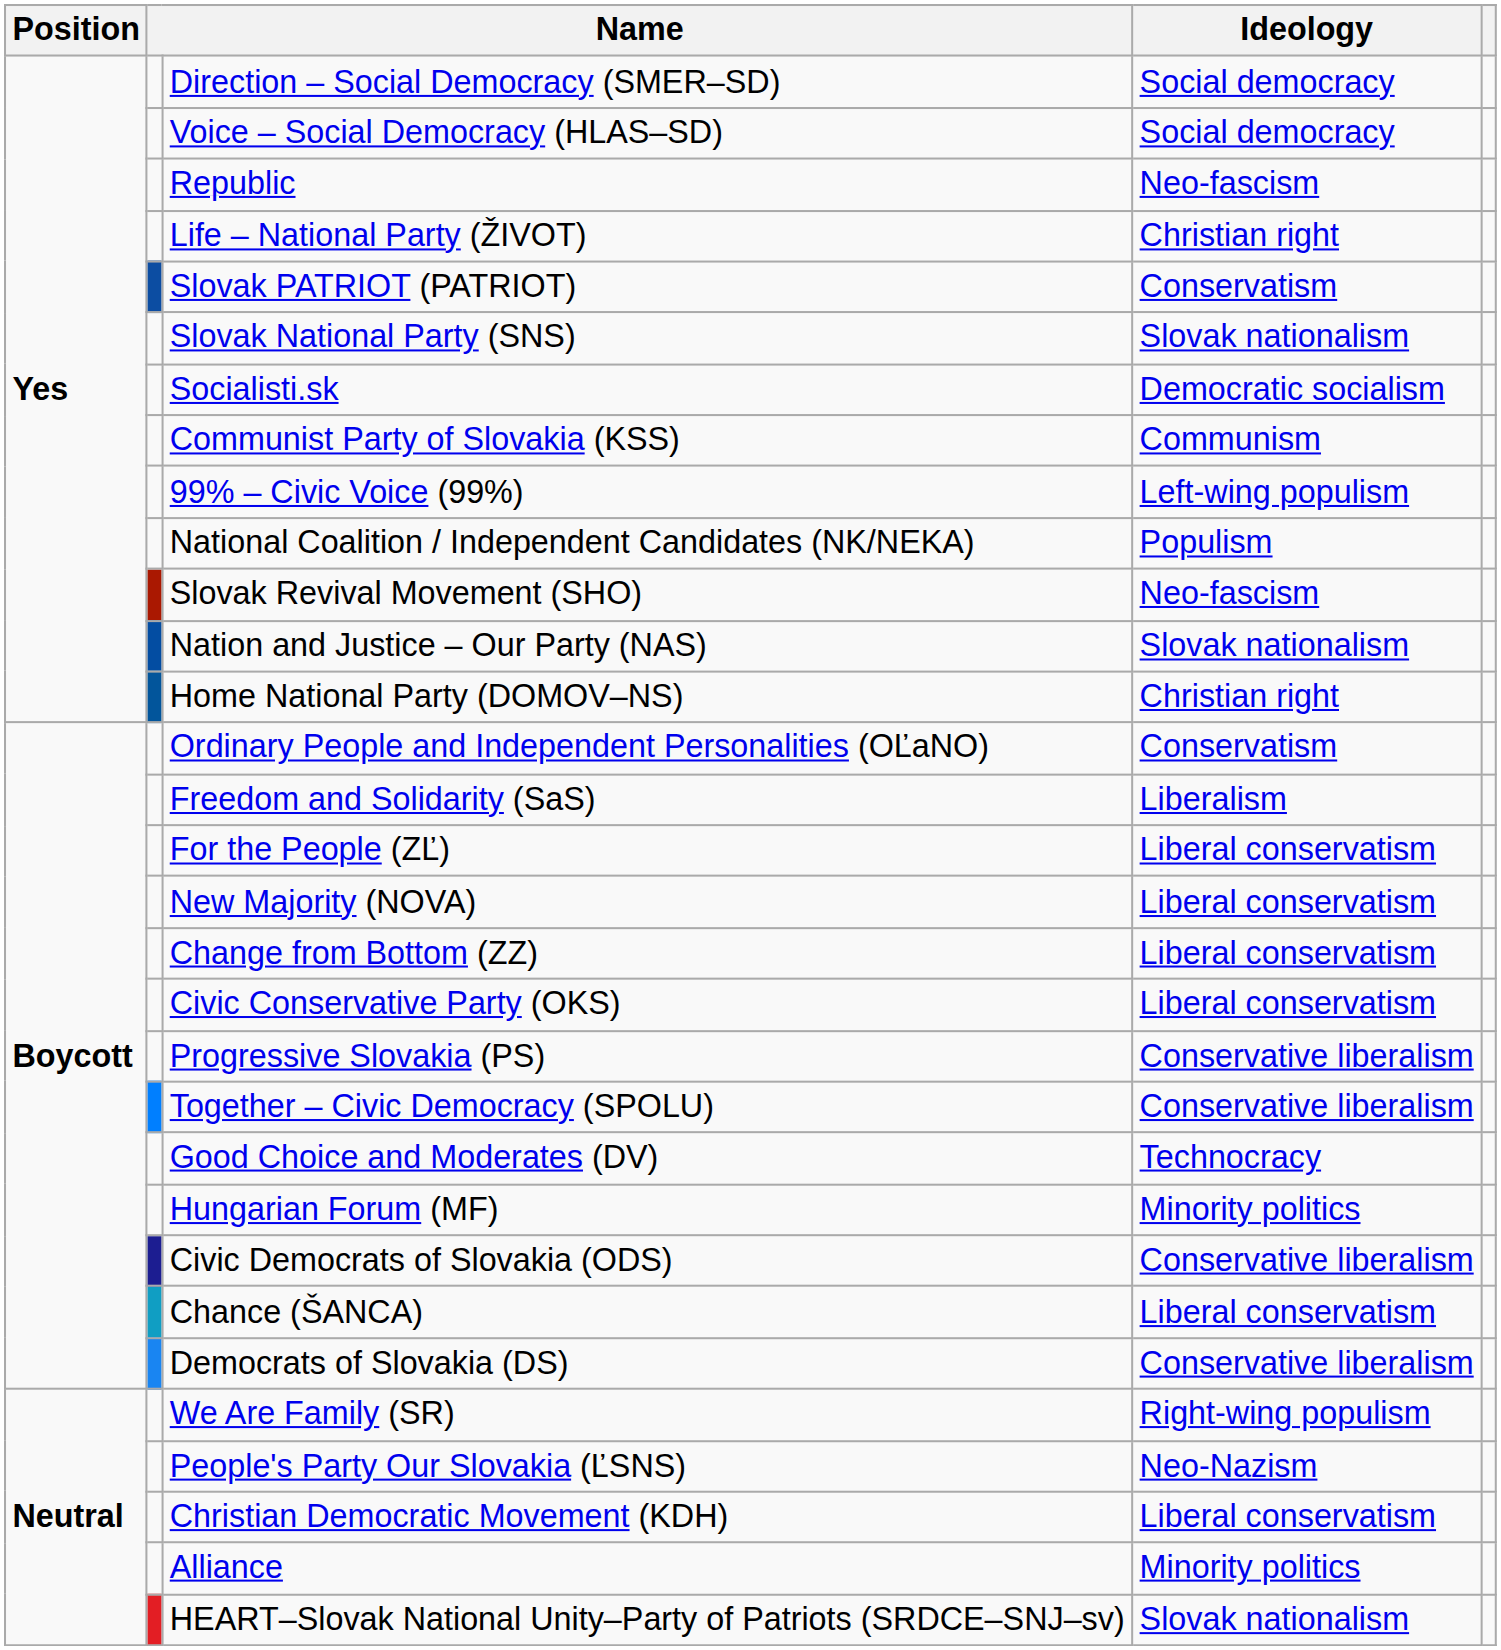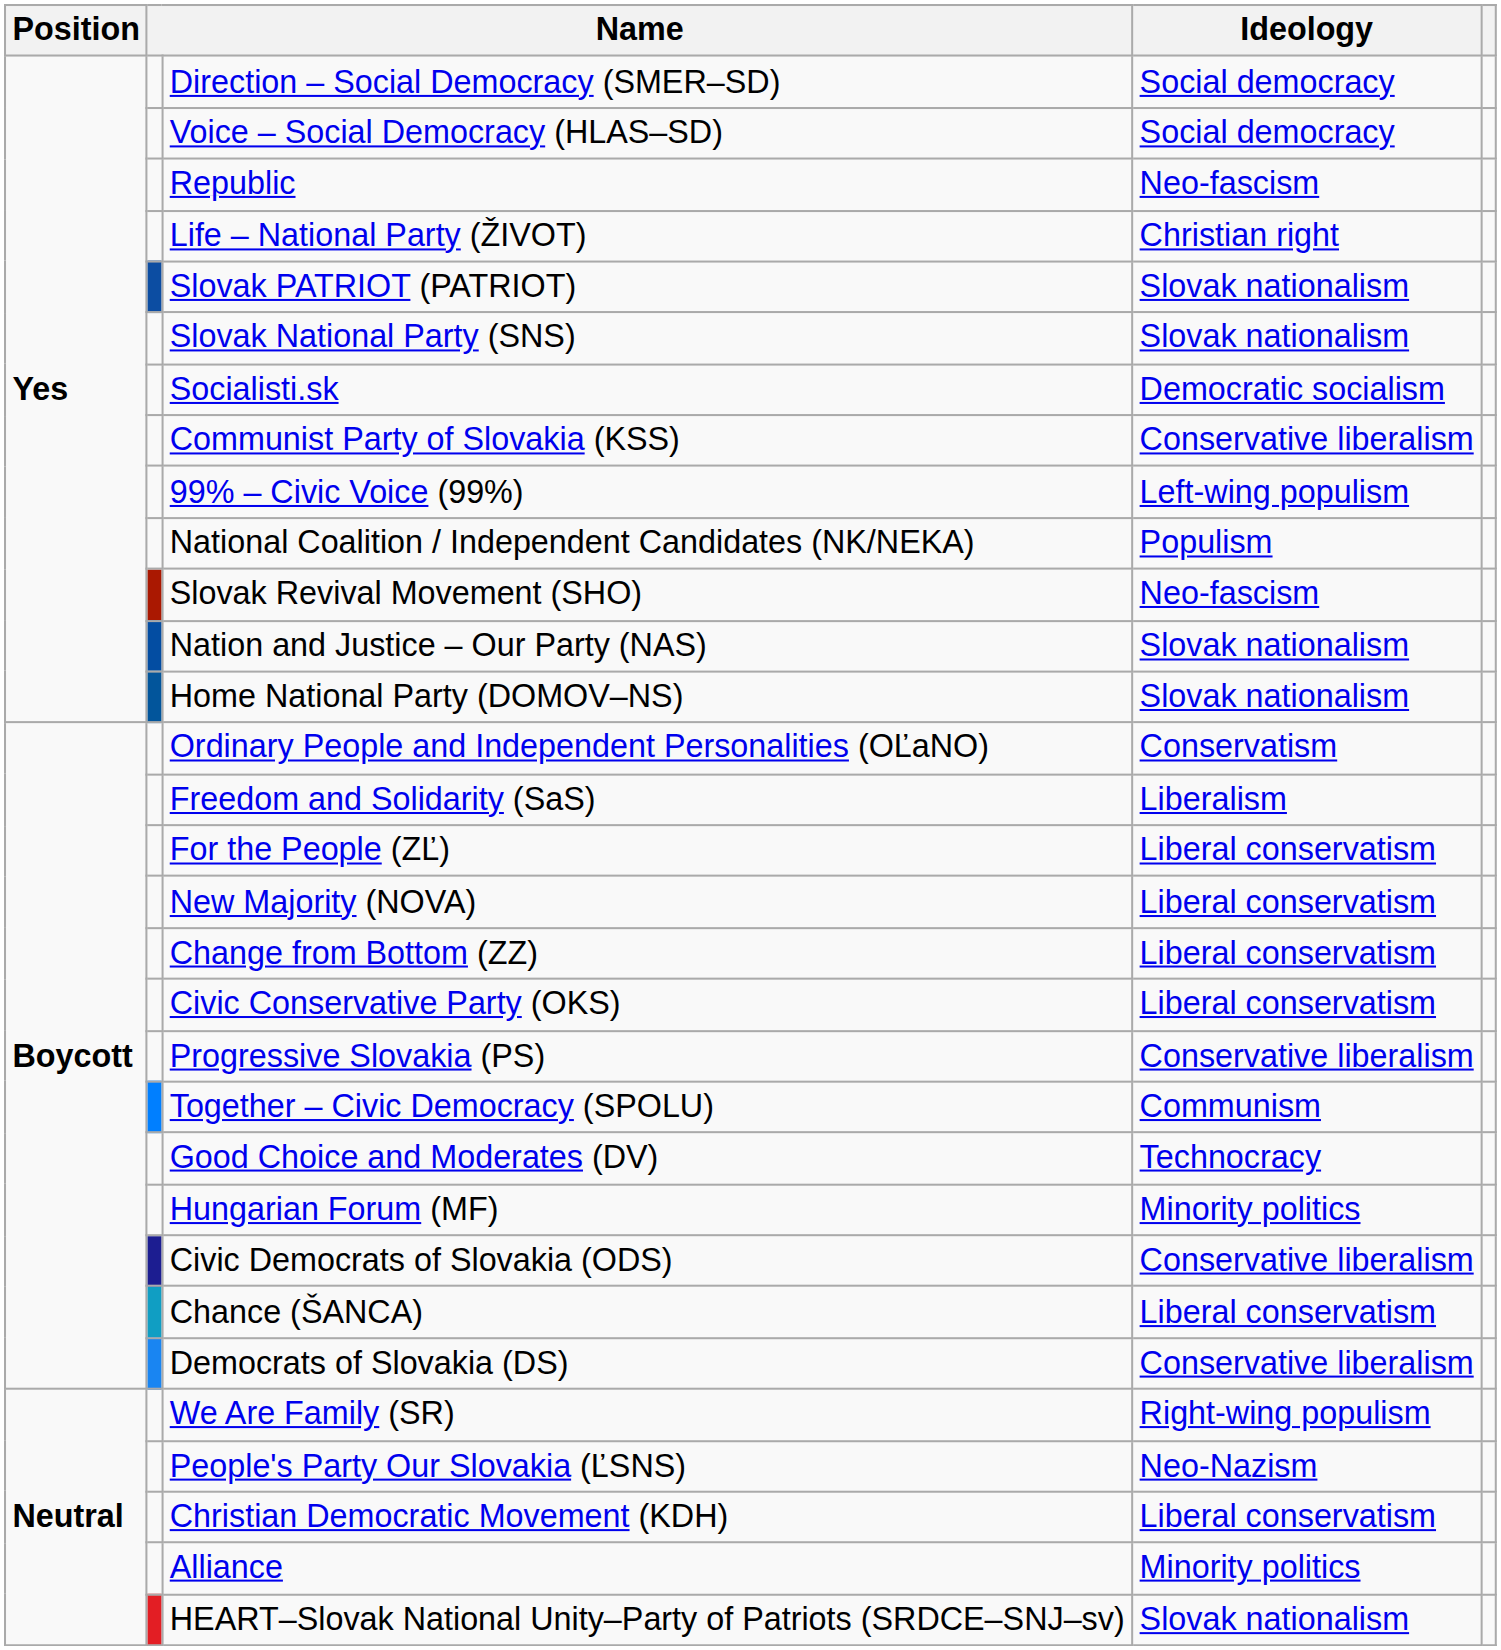(1238, 286) Conservatism -> (1274, 286) Slovak nationalism
(1230, 440) Communism -> (1307, 440) Conservative liberalism
(1239, 696) Christian right -> (1274, 696) Slovak nationalism
(1307, 1106) Conservative liberalism -> (1230, 1106) Communism
